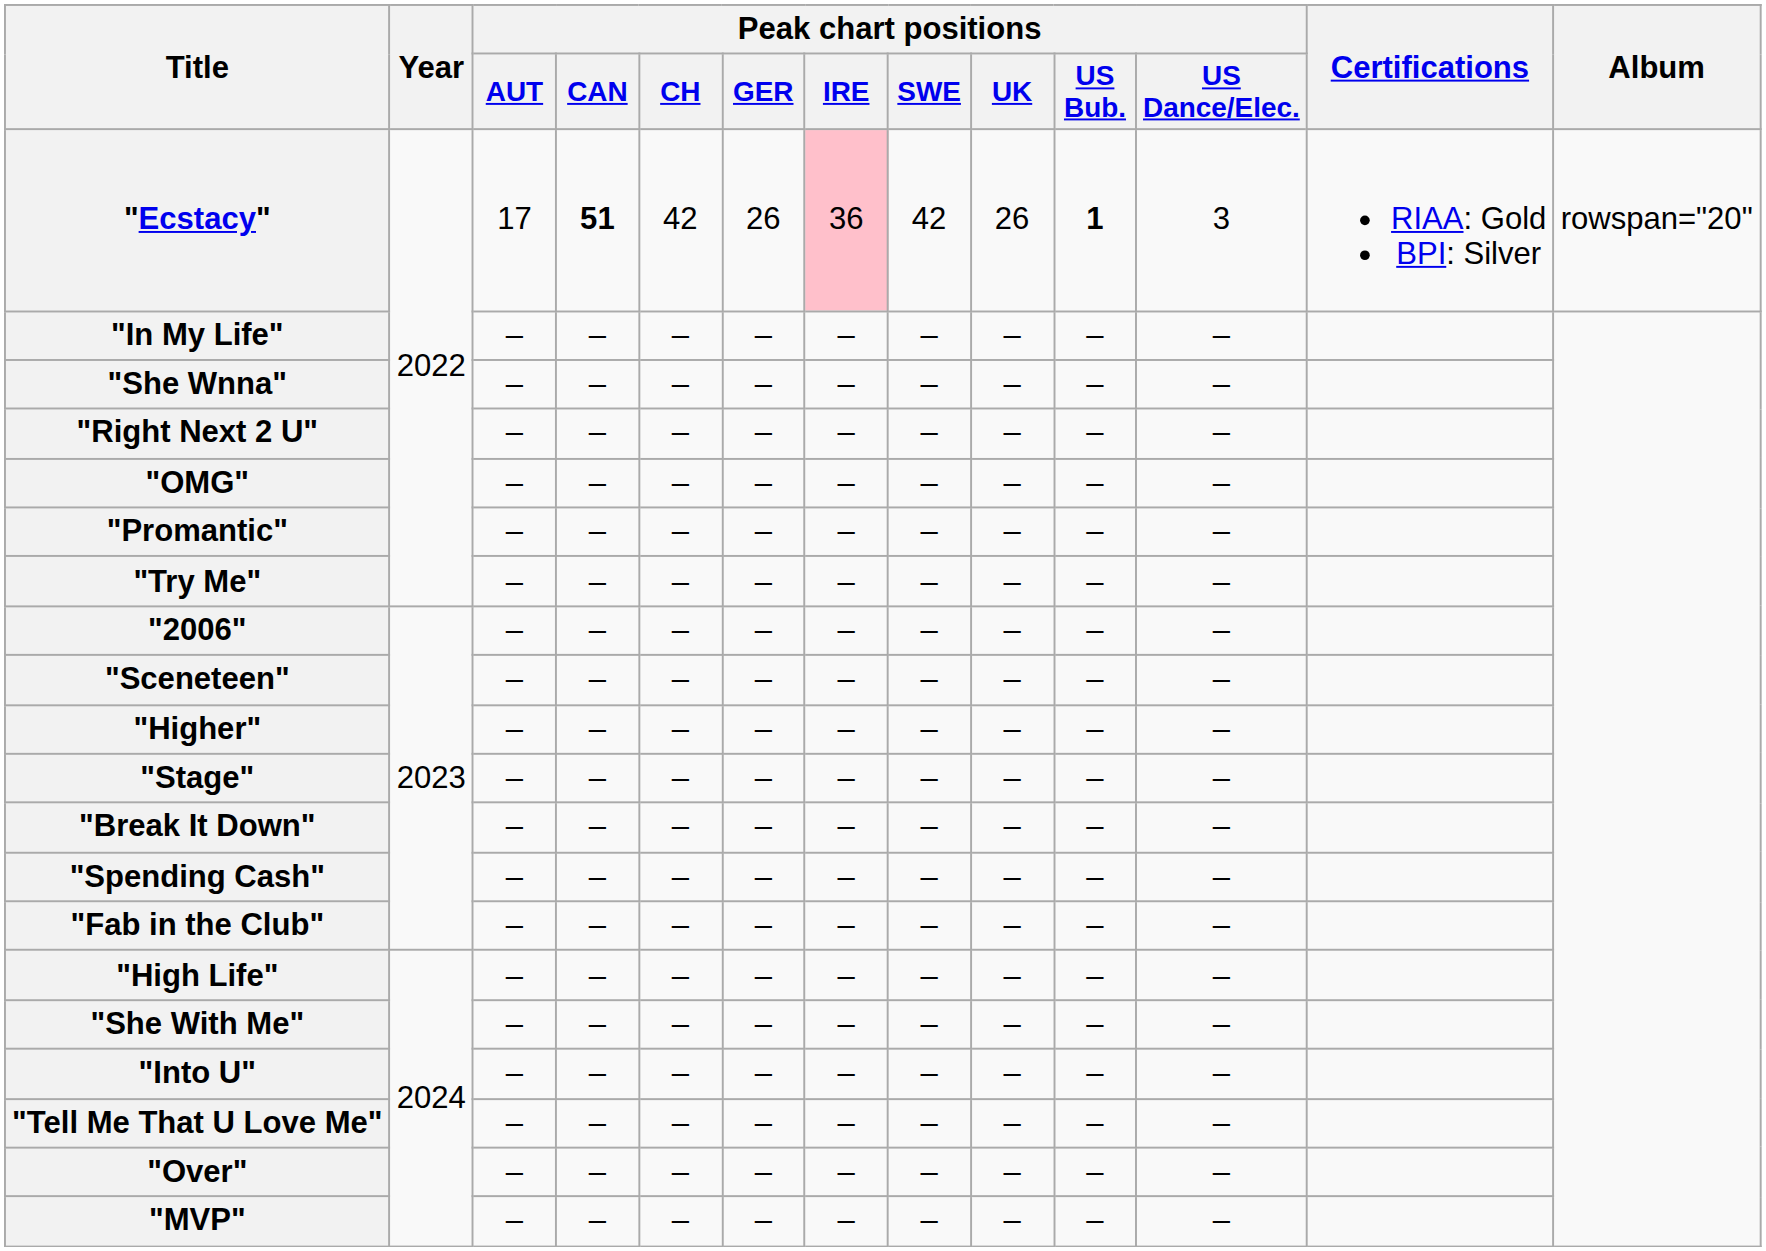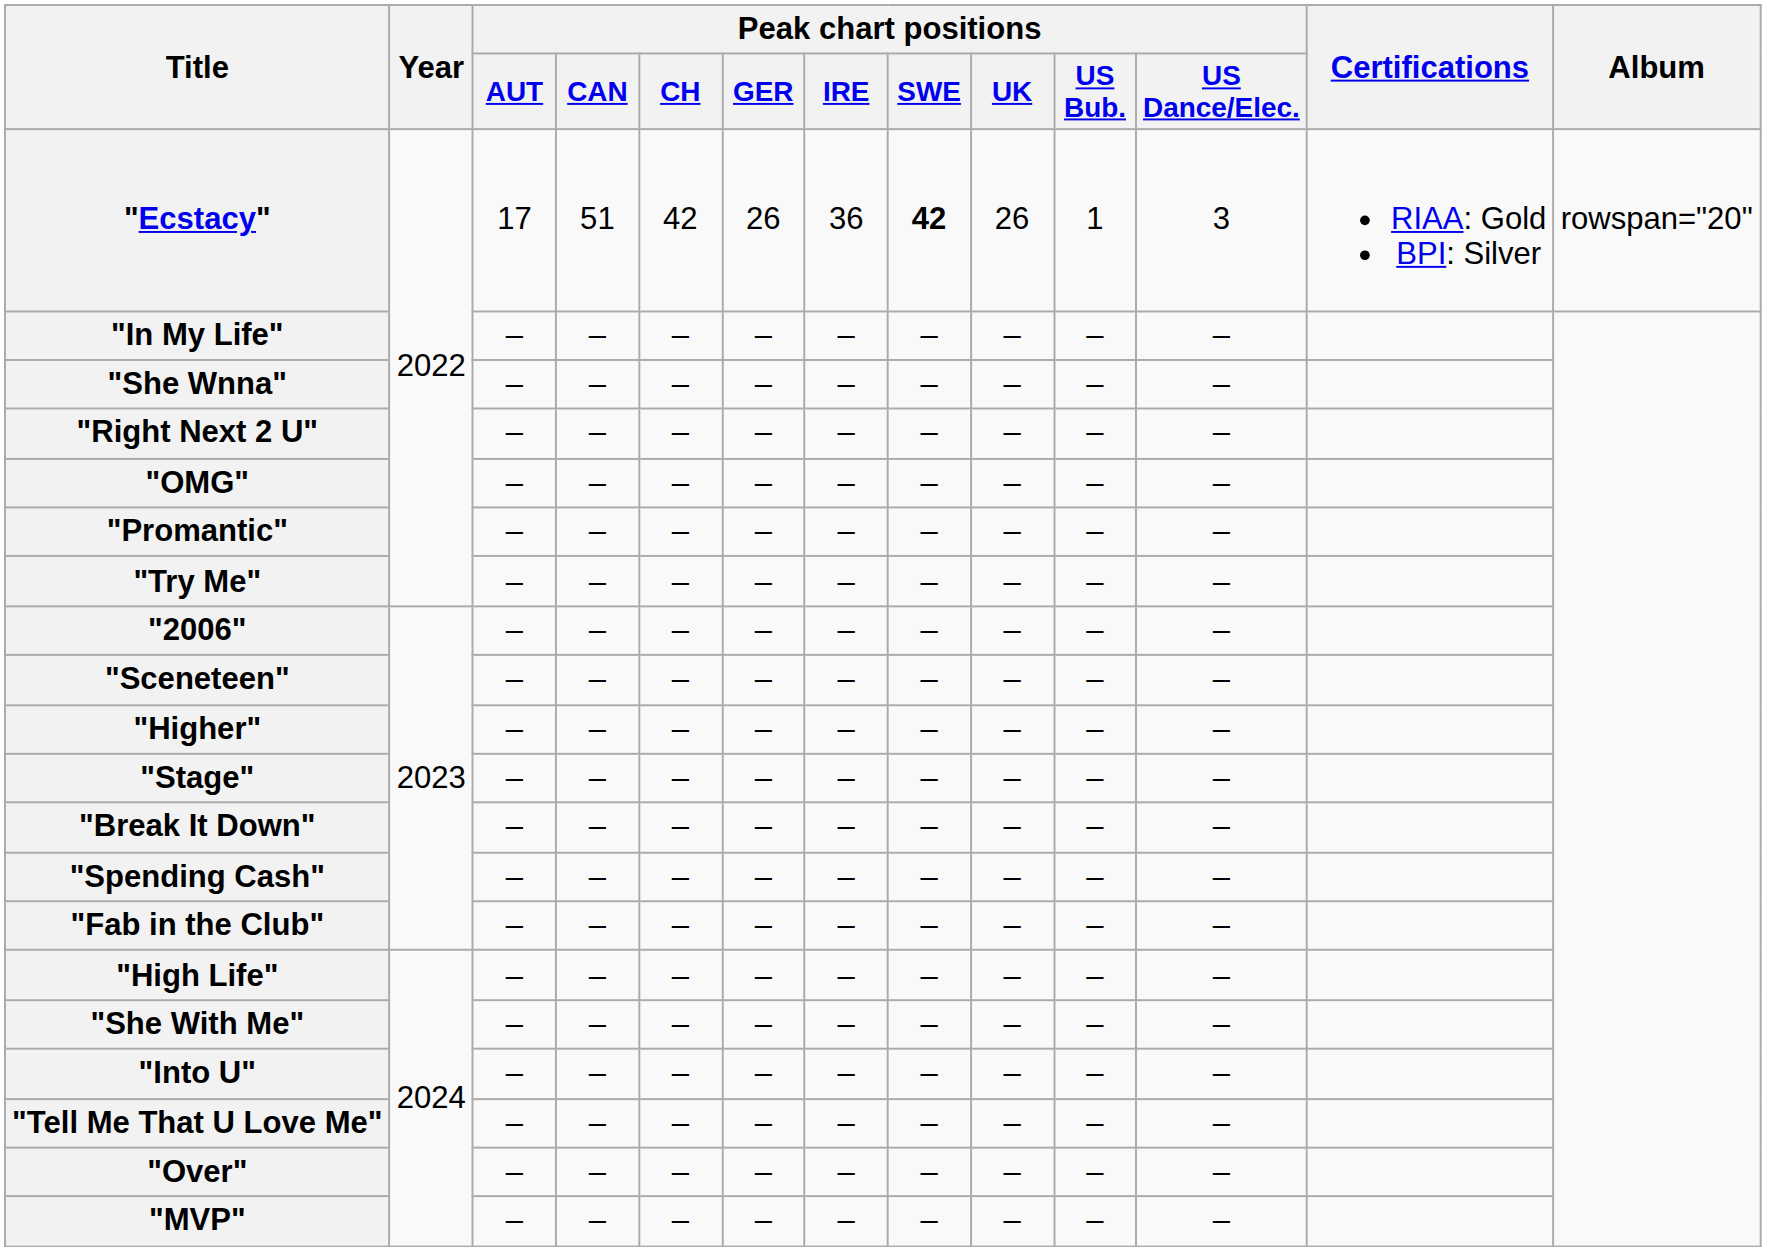(597, 219) bold -> (597, 219) normal
(846, 219) pink background -> (846, 219) no background
(929, 219) normal -> (929, 219) bold
(1095, 219) bold -> (1095, 219) normal
